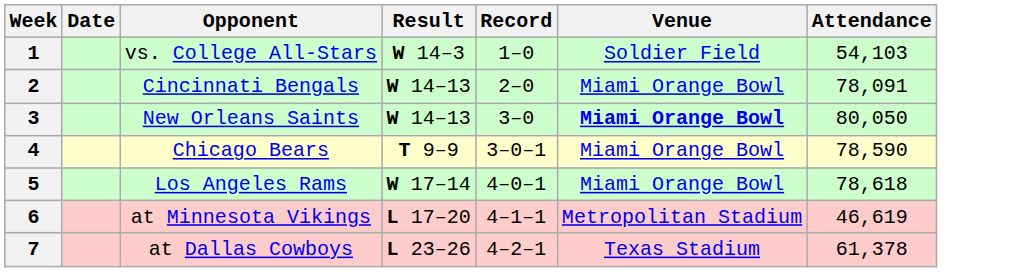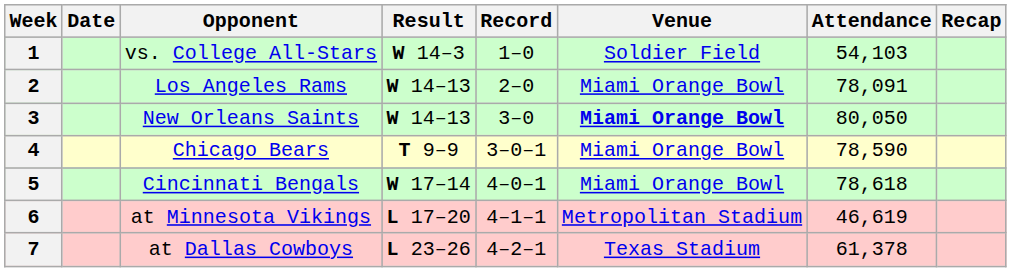+ column: (971, 21)
(251, 86) Cincinnati Bengals -> (251, 86) Los Angeles Rams
(251, 184) Los Angeles Rams -> (251, 184) Cincinnati Bengals
